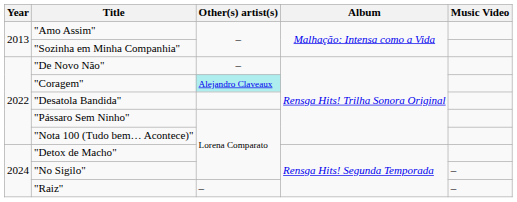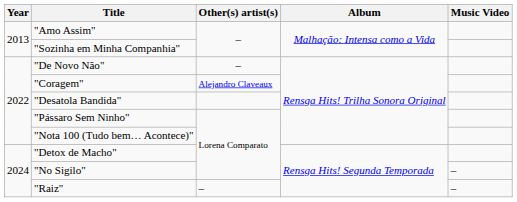(236, 83) paleturquoise background -> (236, 83) no background
